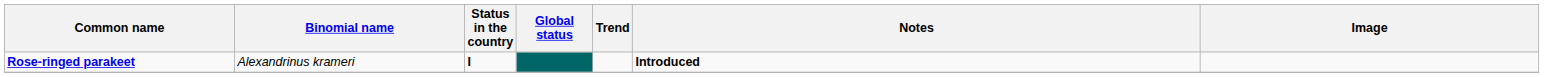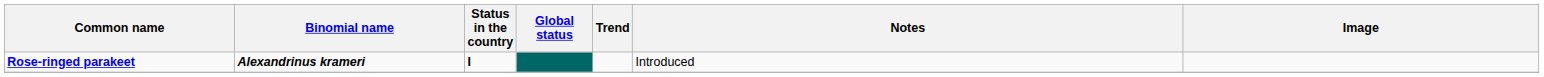(296, 62) normal -> (301, 62) bold
(668, 62) bold -> (665, 62) normal
